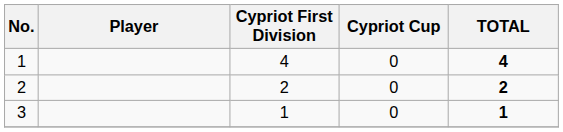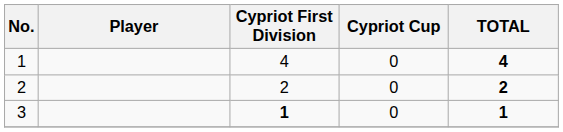(284, 113) normal -> (284, 113) bold
